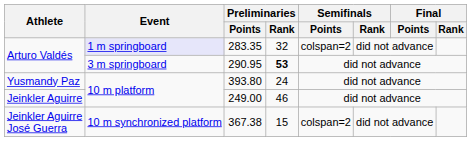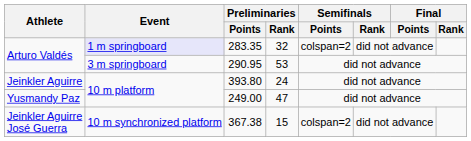(282, 64) bold -> (282, 64) normal
(43, 82) Yusmandy Paz -> (45, 82) Jeinkler Aguirre
(45, 99) Jeinkler Aguirre -> (43, 99) Yusmandy Paz
(282, 99) 46 -> (282, 99) 47
